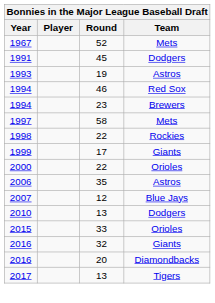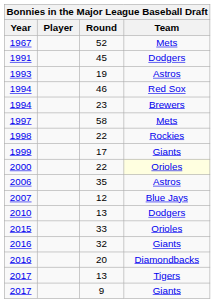(167, 167) no background -> (167, 167) lightyellow background
+ row: (21, 290)
